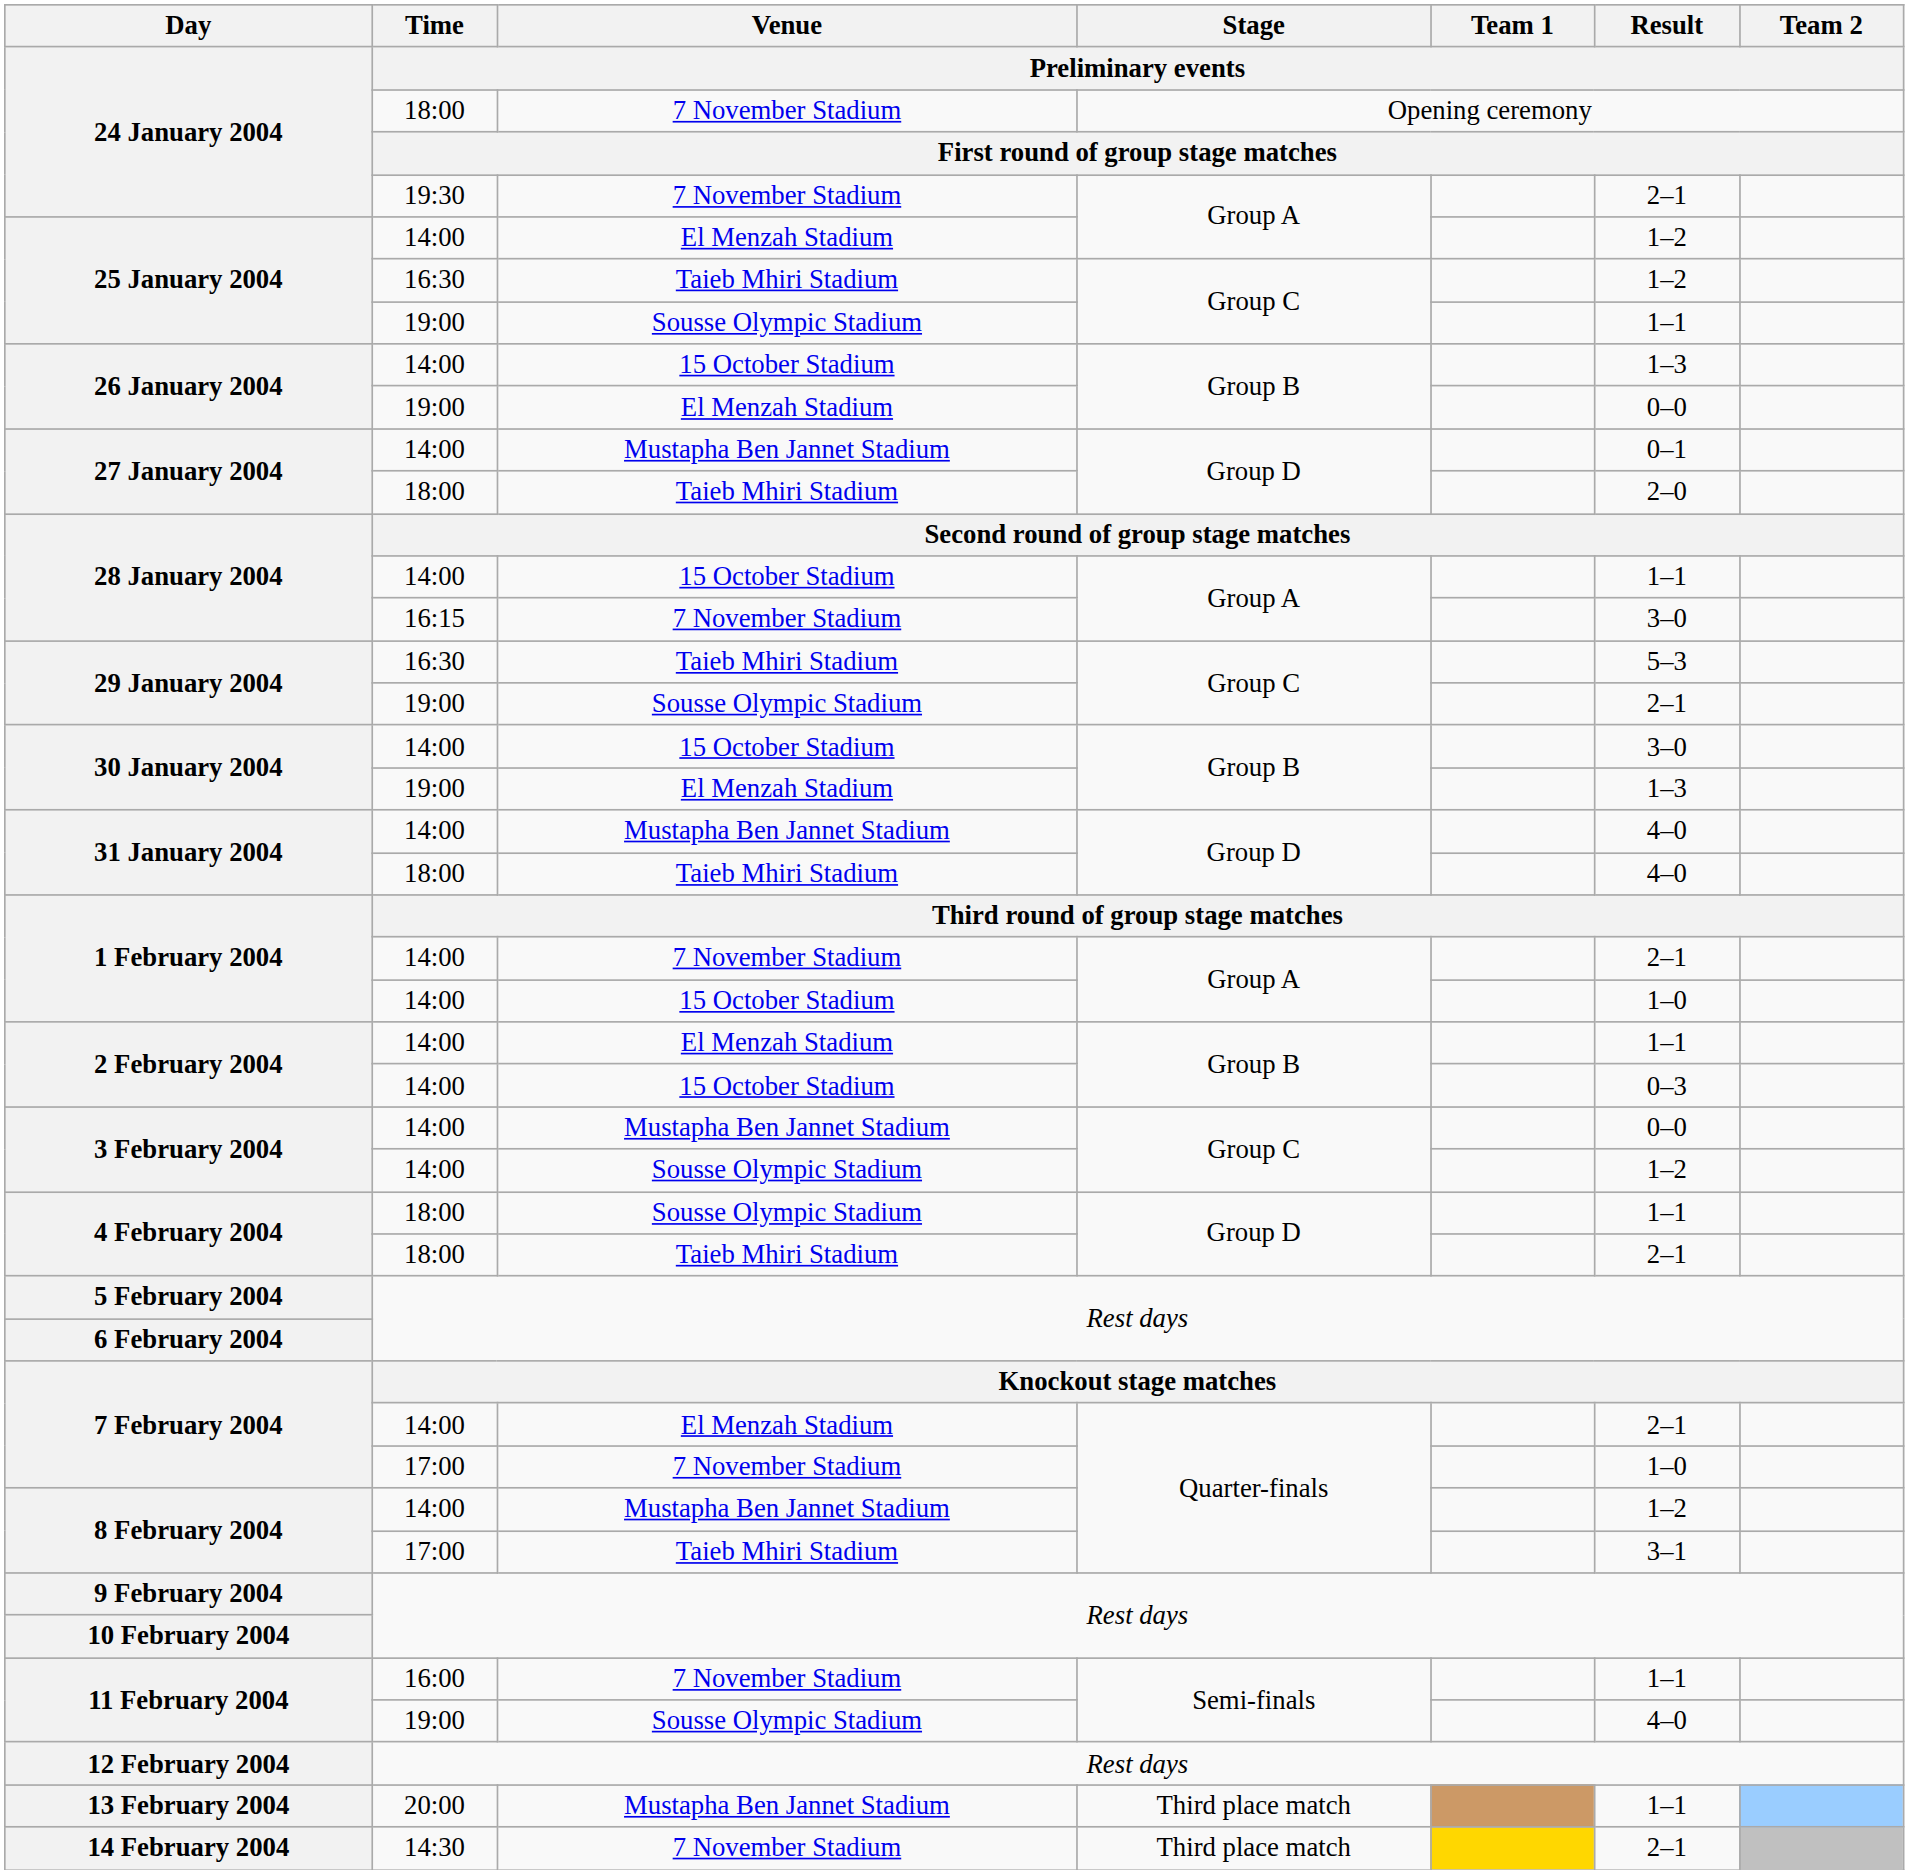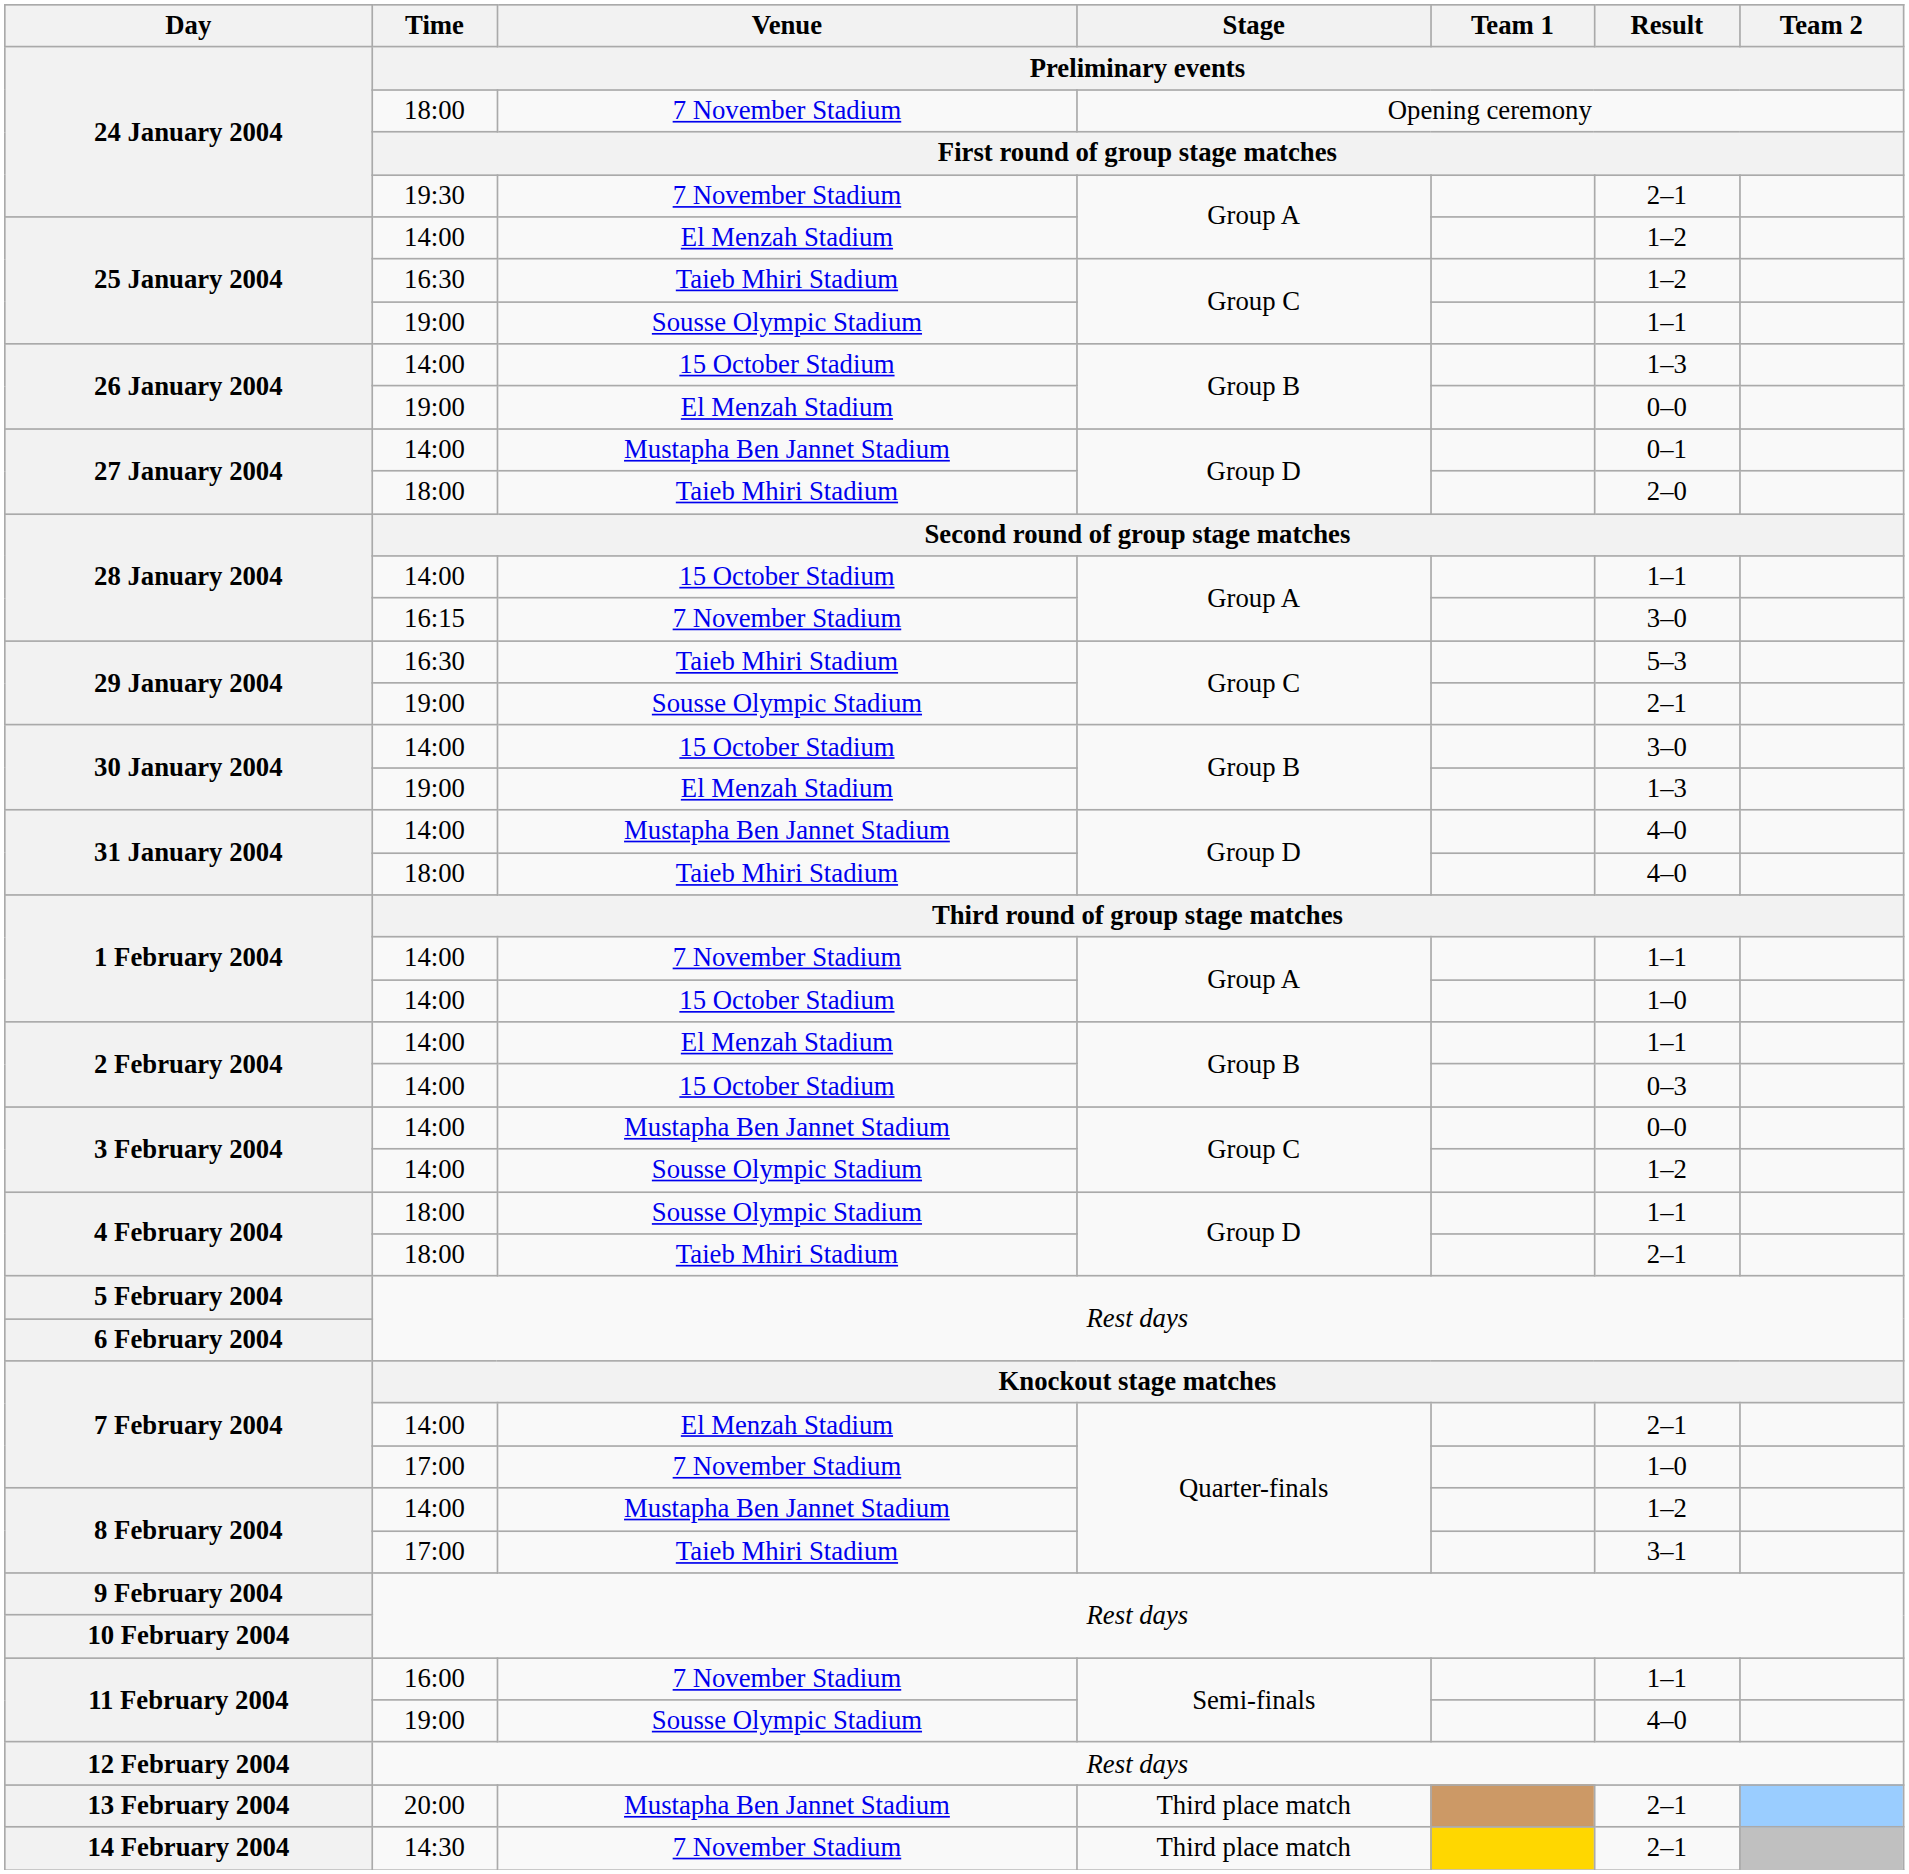(1667, 957) 2–1 -> (1667, 957) 1–1
(1667, 1805) 1–1 -> (1667, 1805) 2–1
